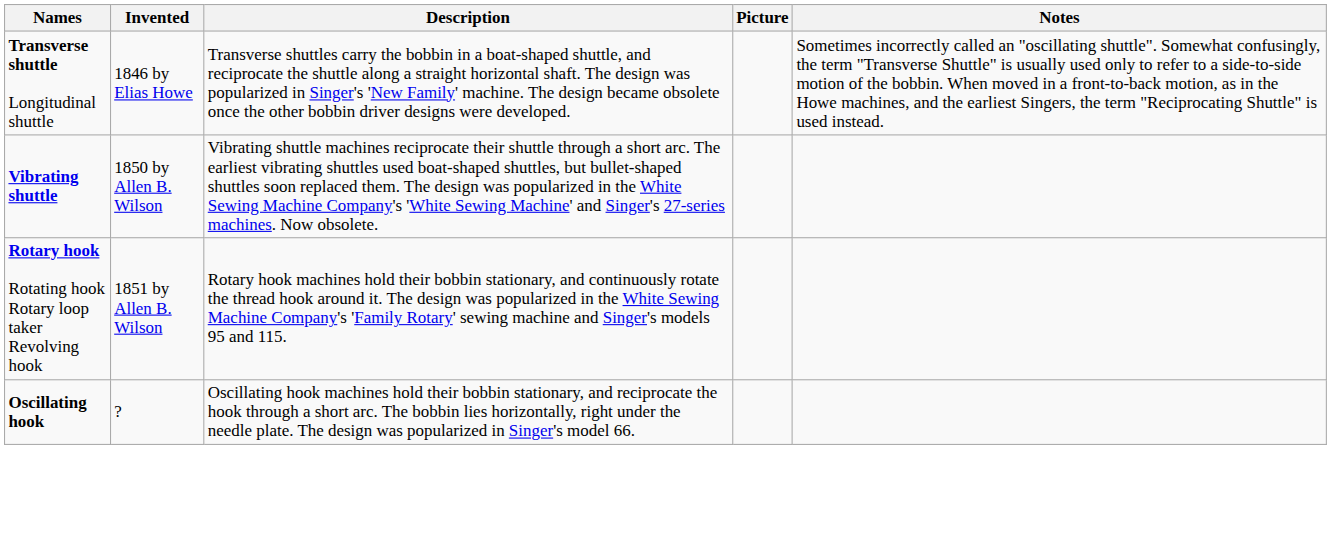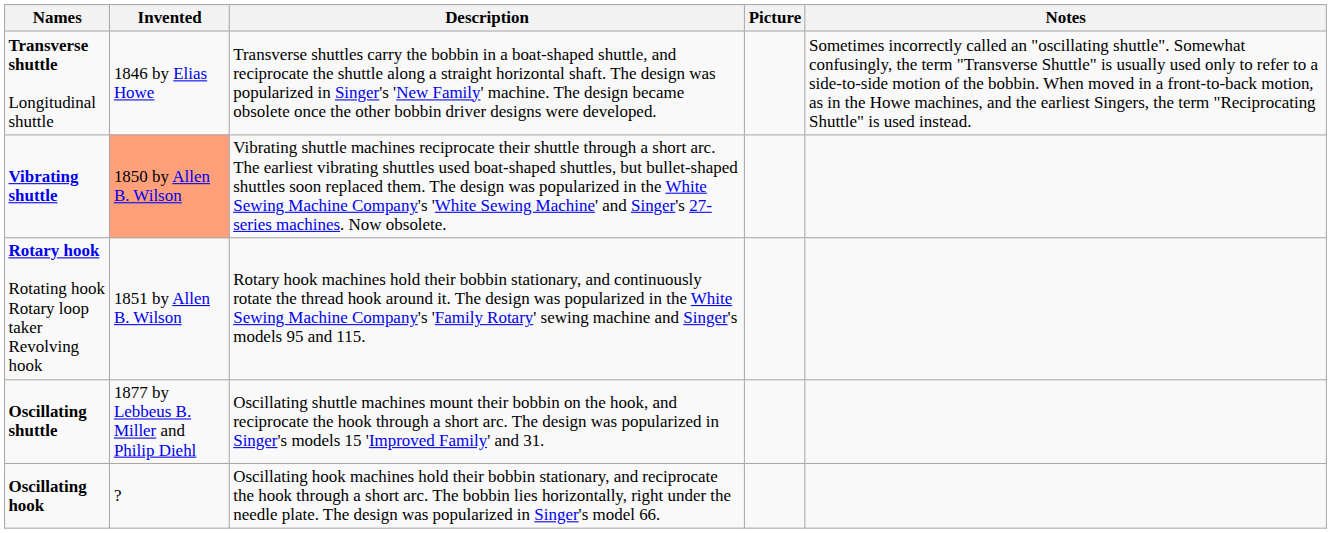(143, 186) no background -> (162, 186) lightsalmon background
+ row: (48, 421)
